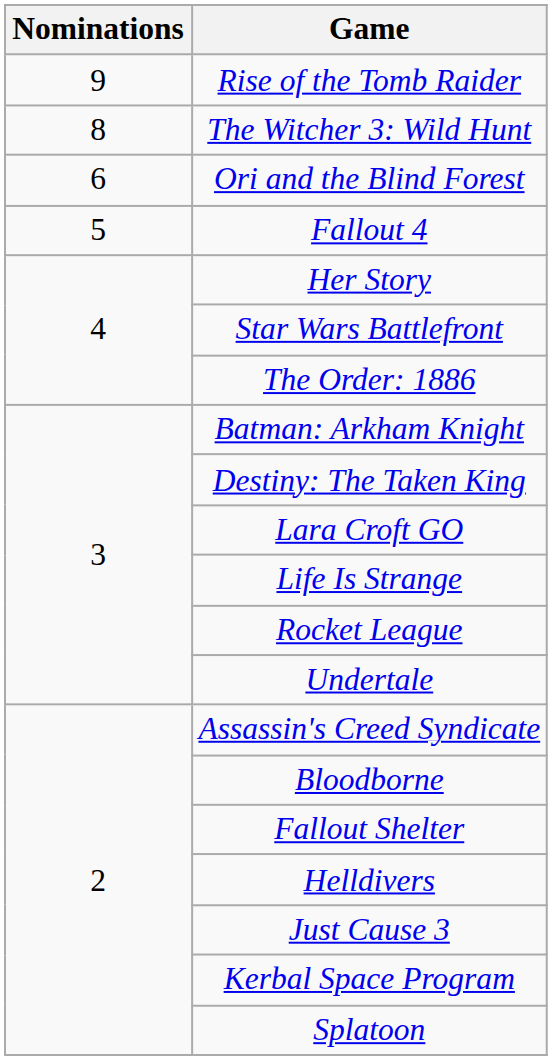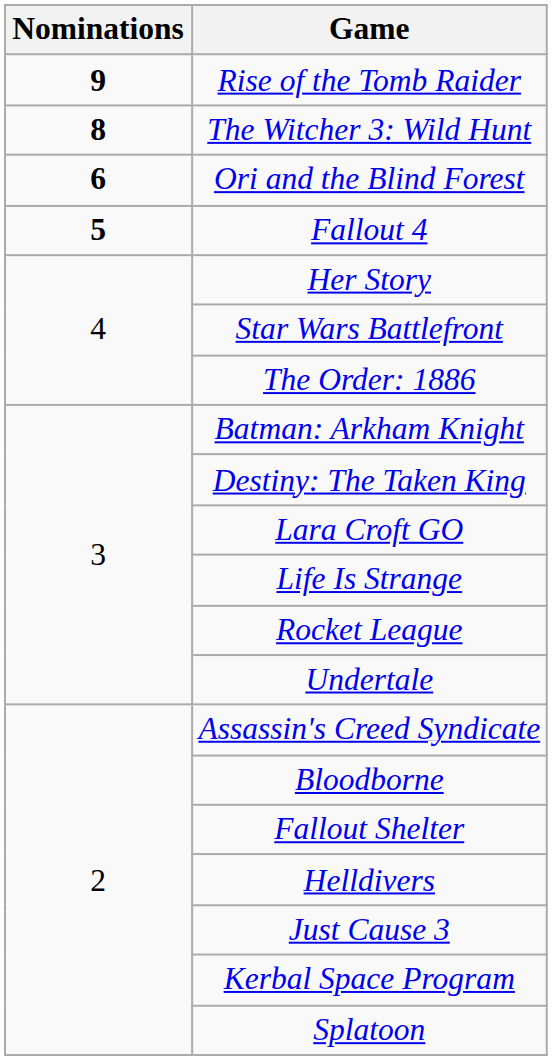(98, 79) normal -> (98, 79) bold
(98, 129) normal -> (98, 129) bold
(98, 179) normal -> (98, 179) bold
(98, 229) normal -> (98, 229) bold
